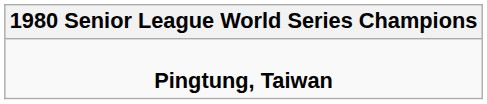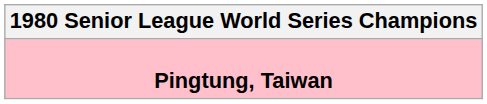(244, 80) no background -> (244, 80) pink background
